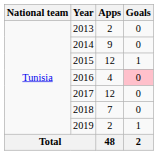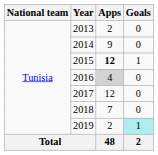(110, 61) normal -> (110, 61) bold
(110, 77) no background -> (110, 77) lightgrey background
(138, 77) pink background -> (138, 77) no background
(138, 126) no background -> (138, 126) paleturquoise background
